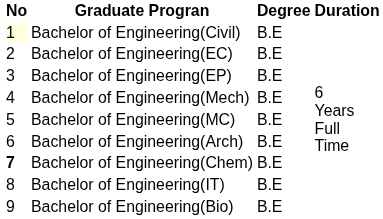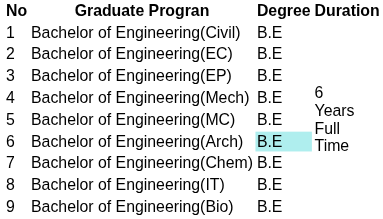(10, 32) lightyellow background -> (10, 32) no background
(270, 141) no background -> (270, 141) paleturquoise background
(10, 163) bold -> (10, 163) normal
